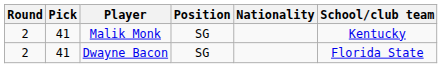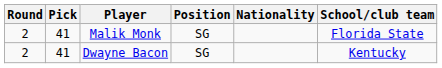(377, 33) Kentucky -> (377, 33) Florida State
(377, 53) Florida State -> (377, 53) Kentucky
